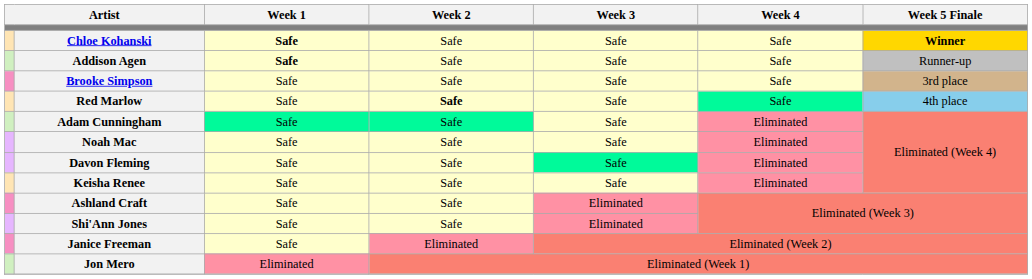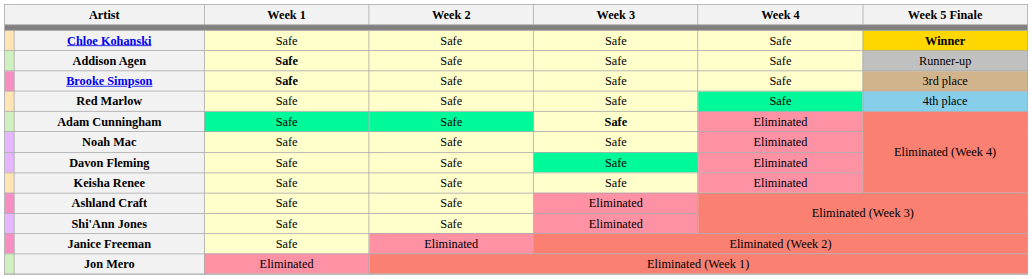(287, 40) bold -> (287, 40) normal
(287, 81) normal -> (287, 81) bold
(451, 101) bold -> (451, 101) normal
(616, 122) normal -> (616, 122) bold
